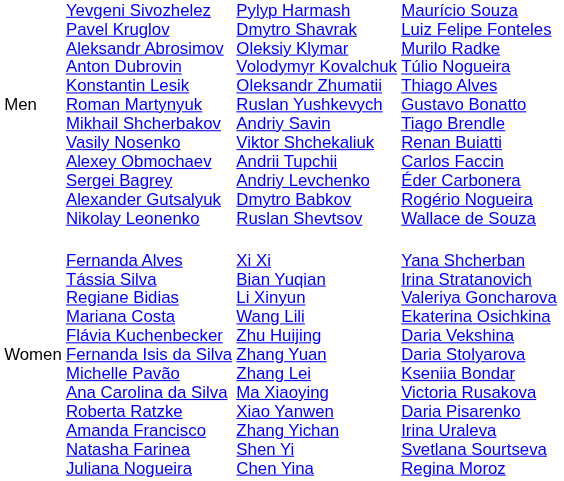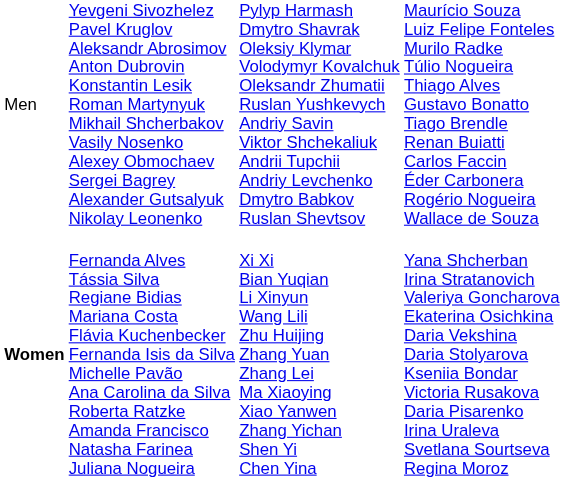(33, 354) normal -> (34, 354) bold
